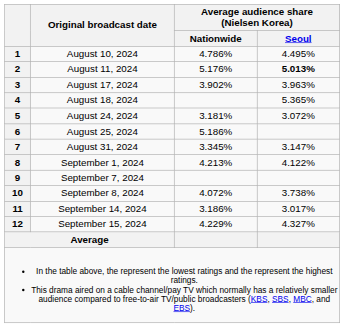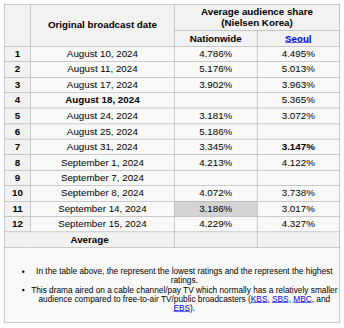(298, 69) bold -> (298, 69) normal
(102, 100) normal -> (102, 100) bold
(298, 147) normal -> (298, 147) bold
(216, 208) no background -> (216, 208) lightgrey background
